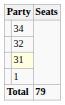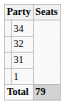(19, 60) lightyellow background -> (19, 60) no background
(40, 92) no background -> (40, 92) lightgrey background
